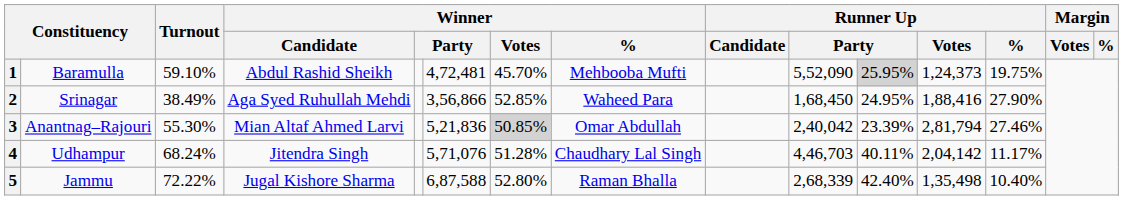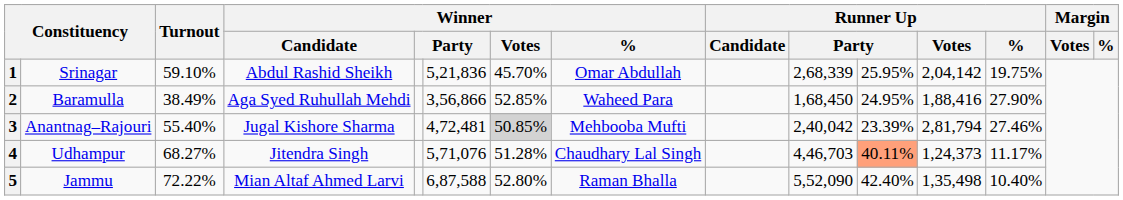(88, 72) Baramulla -> (88, 72) Srinagar
(456, 72) 4,72,481 -> (456, 72) 5,21,836
(628, 72) Mehbooba Mufti -> (628, 72) Omar Abdullah
(823, 72) 5,52,090 -> (823, 72) 2,68,339
(887, 72) lightgrey background -> (887, 72) no background
(952, 72) 1,24,373 -> (952, 72) 2,04,142
(88, 99) Srinagar -> (88, 99) Baramulla
(189, 126) 55.30% -> (189, 126) 55.40%
(319, 126) Mian Altaf Ahmed Larvi -> (319, 126) Jugal Kishore Sharma
(456, 126) 5,21,836 -> (456, 126) 4,72,481
(628, 126) Omar Abdullah -> (628, 126) Mehbooba Mufti
(189, 153) 68.24% -> (189, 153) 68.27%
(887, 153) no background -> (887, 153) lightsalmon background
(952, 153) 2,04,142 -> (952, 153) 1,24,373
(319, 180) Jugal Kishore Sharma -> (319, 180) Mian Altaf Ahmed Larvi
(823, 180) 2,68,339 -> (823, 180) 5,52,090
